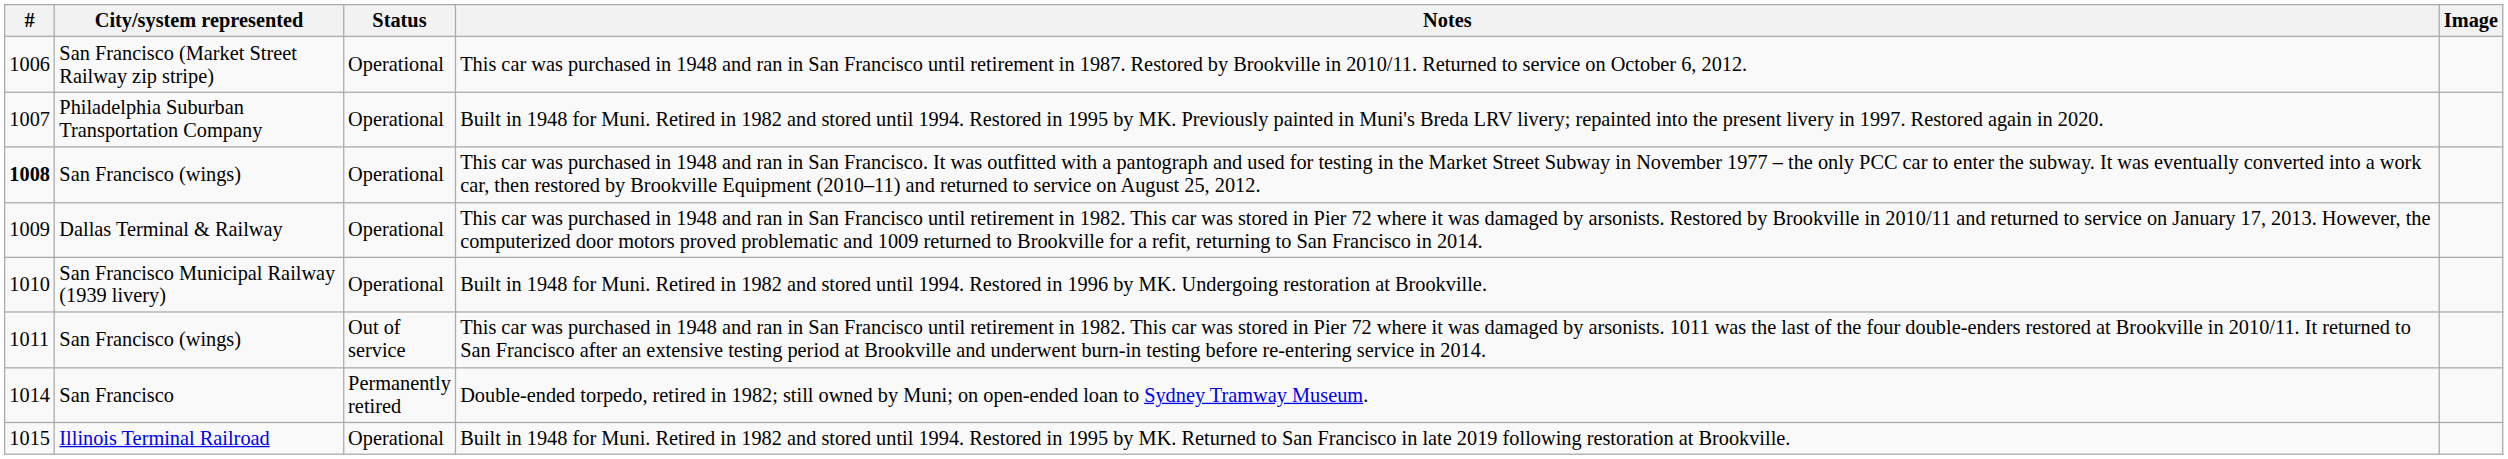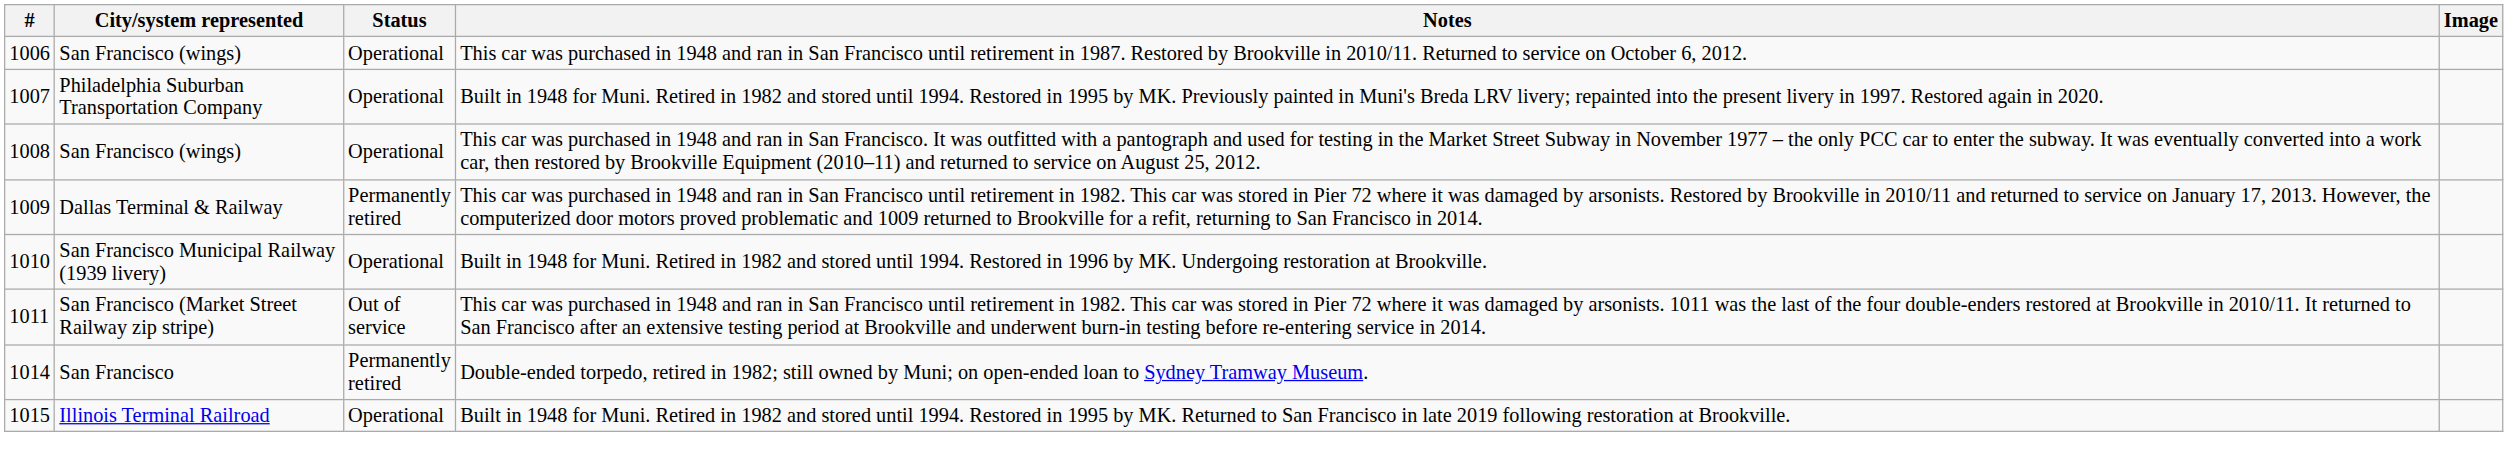(178, 64) San Francisco (Market Street Railway zip stripe) -> (150, 52) San Francisco (wings)
(30, 174) bold -> (30, 151) normal
(396, 229) Operational -> (399, 206) Permanently retired
(150, 339) San Francisco (wings) -> (178, 316) San Francisco (Market Street Railway zip stripe)
